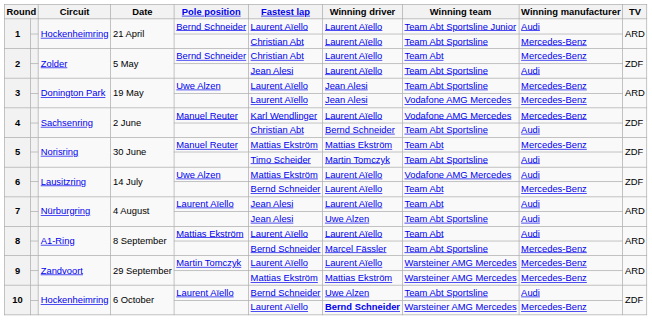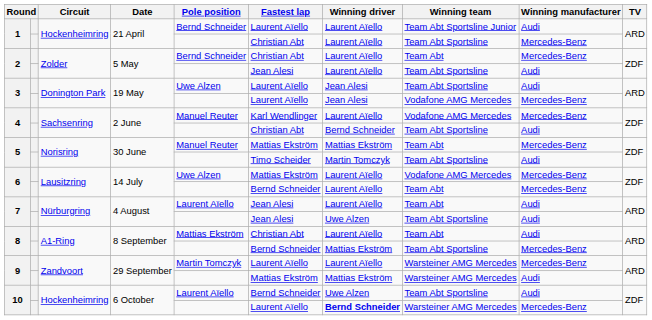(554, 85) Mercedes-Benz -> (531, 85) Audi
(531, 174) Audi -> (554, 174) Mercedes-Benz
(279, 233) Laurent Aïello -> (277, 233) Christian Abt
(356, 248) Marcel Fässler -> (359, 248) Mattias Ekström
(554, 278) Mercedes-Benz -> (531, 278) Audi
